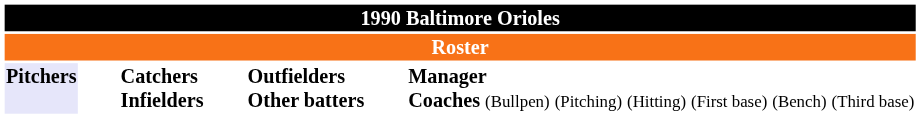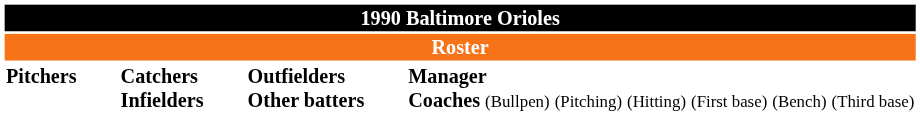(41, 76) lavender background -> (41, 76) no background
